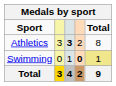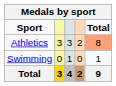(70, 43) bold -> (70, 43) normal
(98, 43) no background -> (98, 43) lightsalmon background
(80, 58) bold -> (80, 58) normal
(98, 58) khaki background -> (98, 58) no background
